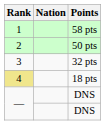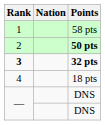(85, 45) normal -> (85, 45) bold
(19, 62) normal -> (19, 62) bold
(85, 62) normal -> (85, 62) bold
(19, 78) khaki background -> (19, 78) no background
